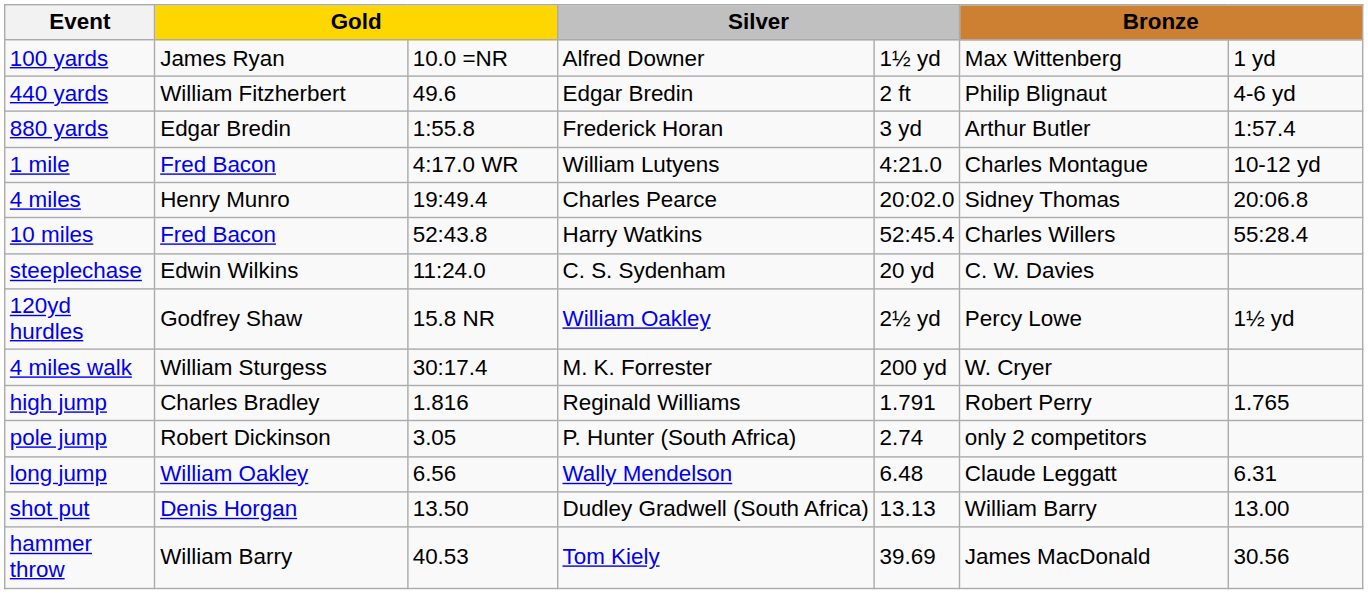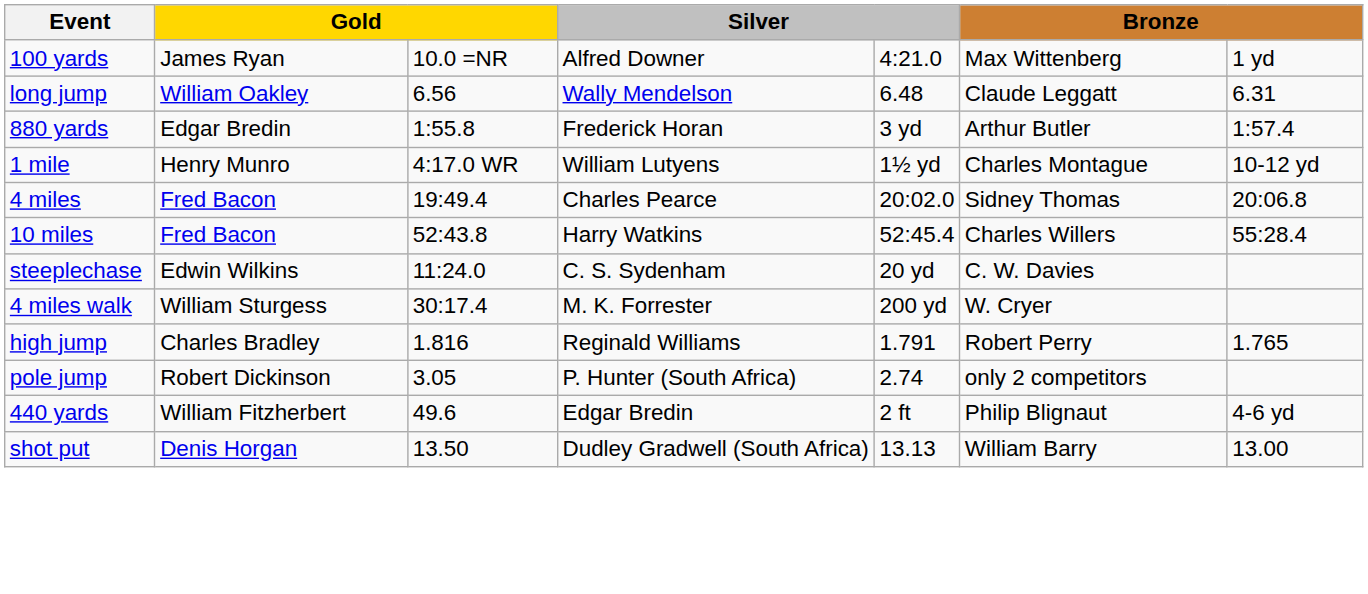(910, 57) 1½ yd -> (911, 57) 4:21.0
rows swapped: (59, 93) <-> (58, 473)
(218, 164) Fred Bacon -> (225, 164) Henry Munro
(911, 164) 4:21.0 -> (910, 164) 1½ yd
(225, 199) Henry Munro -> (218, 199) Fred Bacon
- row: (47, 319)
- row: (51, 557)
